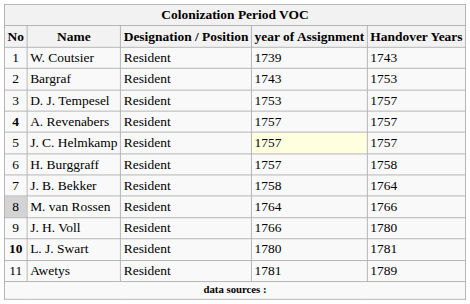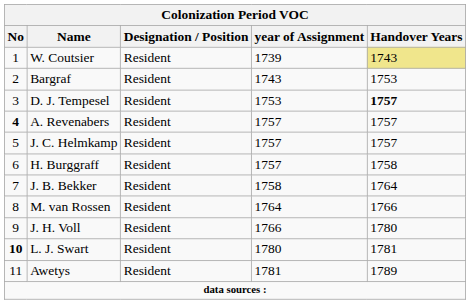(384, 57) no background -> (384, 57) khaki background
(384, 100) normal -> (384, 100) bold
(268, 143) lightyellow background -> (268, 143) no background
(16, 206) lightgrey background -> (16, 206) no background
